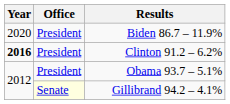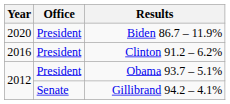(19, 52) bold -> (19, 52) normal
(53, 90) lightyellow background -> (53, 90) no background
